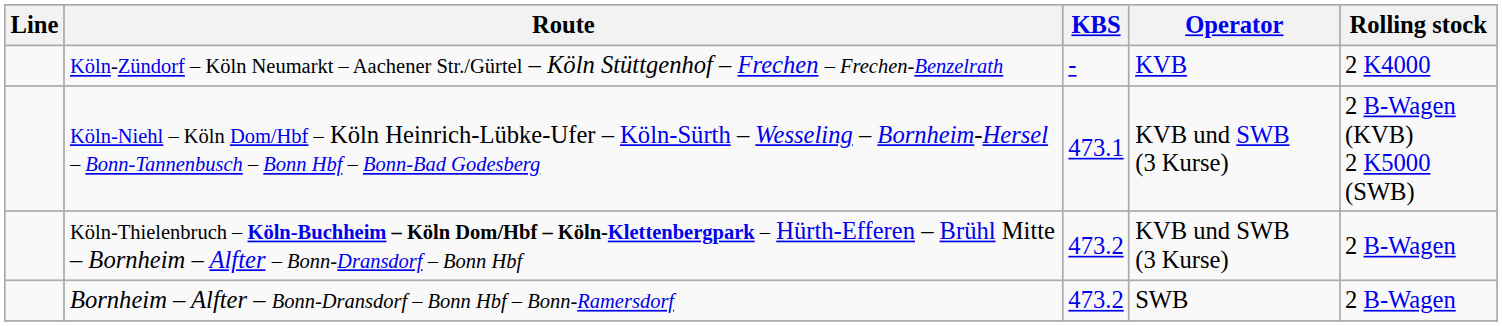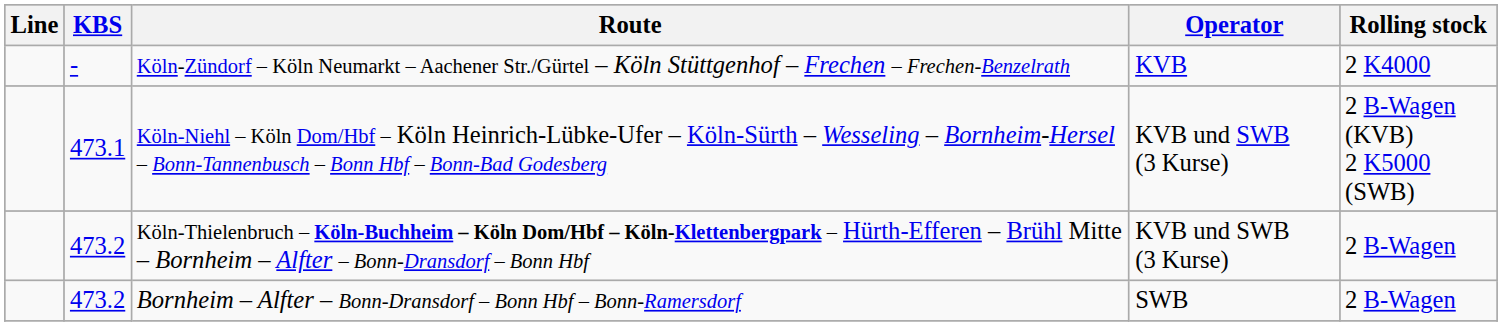columns swapped: (563, 24) <-> (1096, 24)
